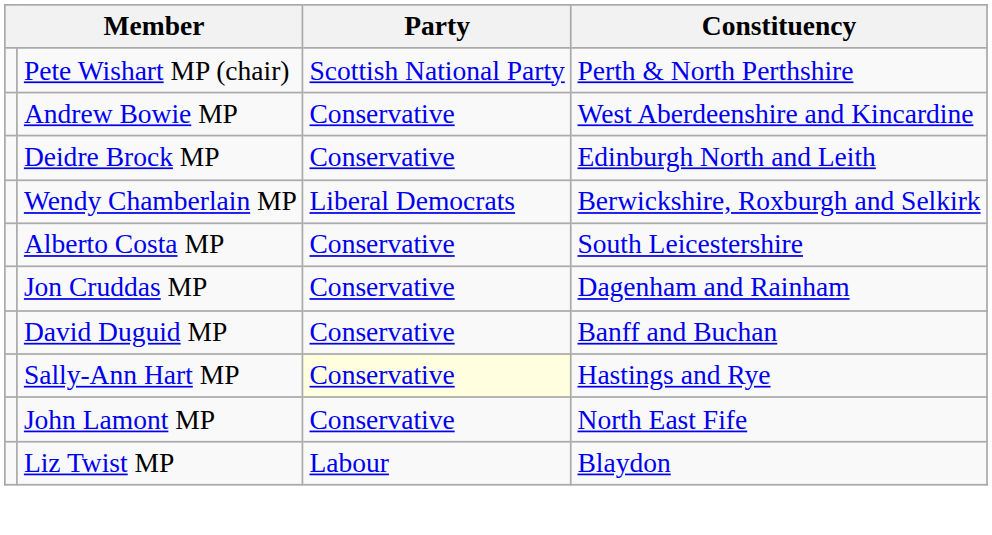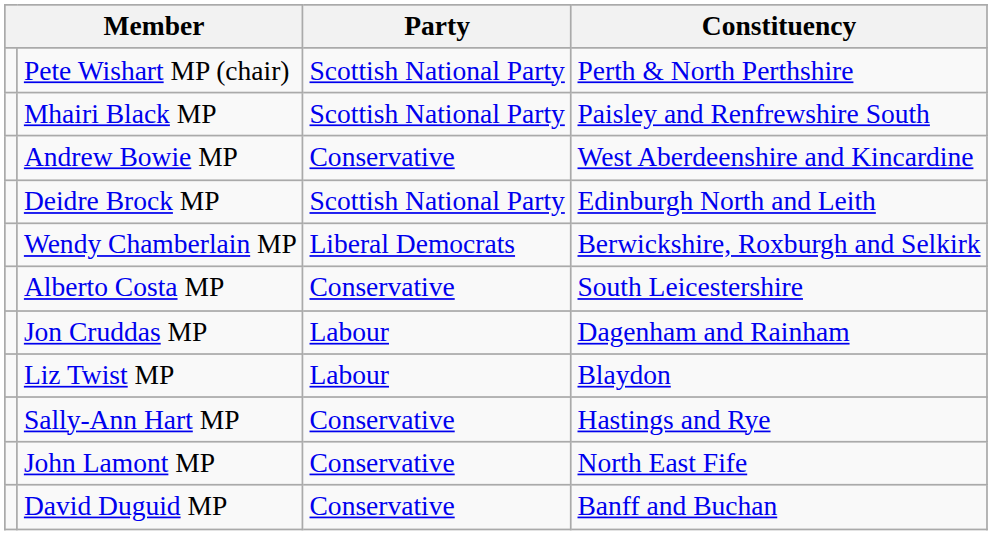+ row: (120, 113)
(382, 157) Conservative -> (437, 200) Scottish National Party
(382, 288) Conservative -> (349, 331) Labour
rows swapped: (126, 331) <-> (99, 462)
(382, 375) lightyellow background -> (382, 419) no background
